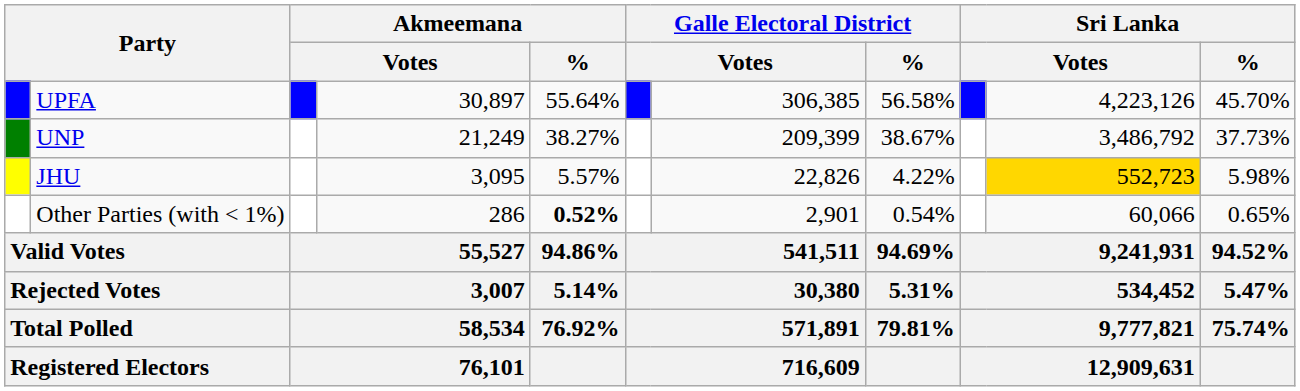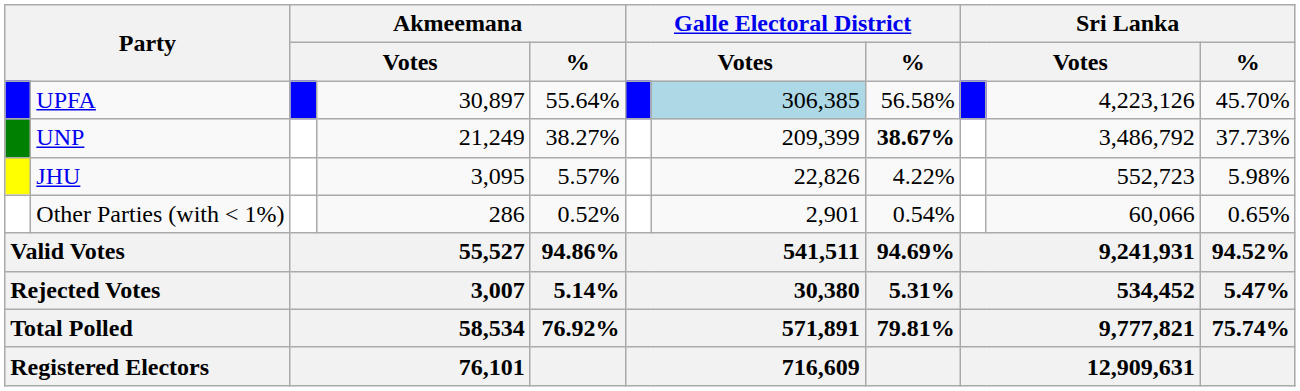(821, 99) no background -> (821, 99) lightblue background
(918, 137) normal -> (916, 137) bold
(1156, 175) gold background -> (1156, 175) no background
(587, 213) bold -> (589, 213) normal
